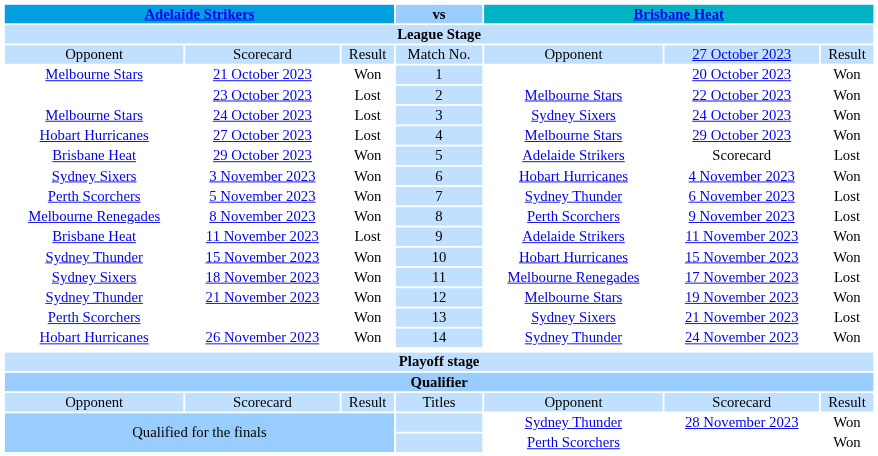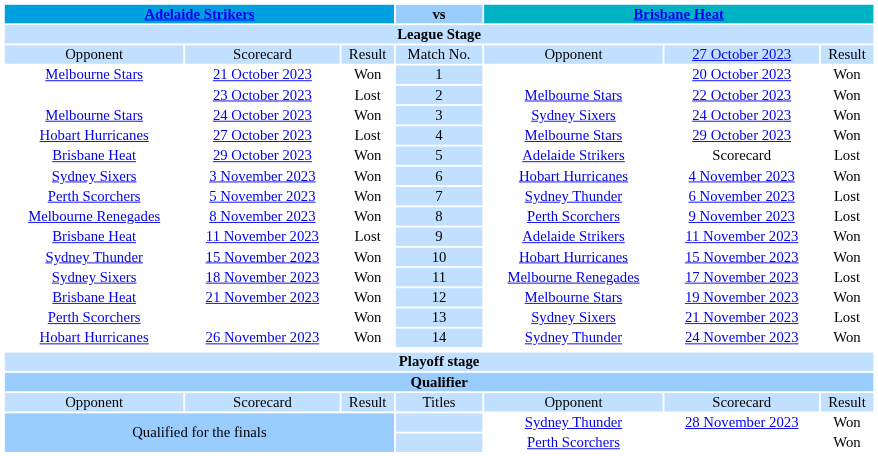(368, 115) Lost -> (368, 115) Won
(94, 297) Sydney Thunder -> (94, 297) Brisbane Heat
